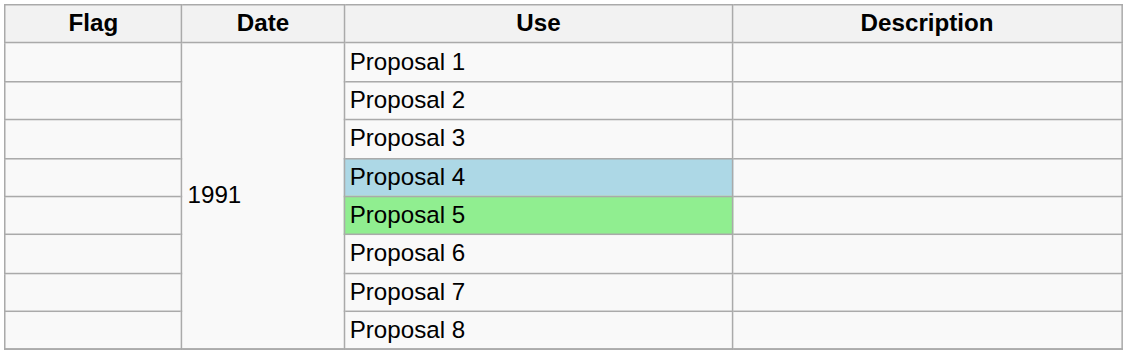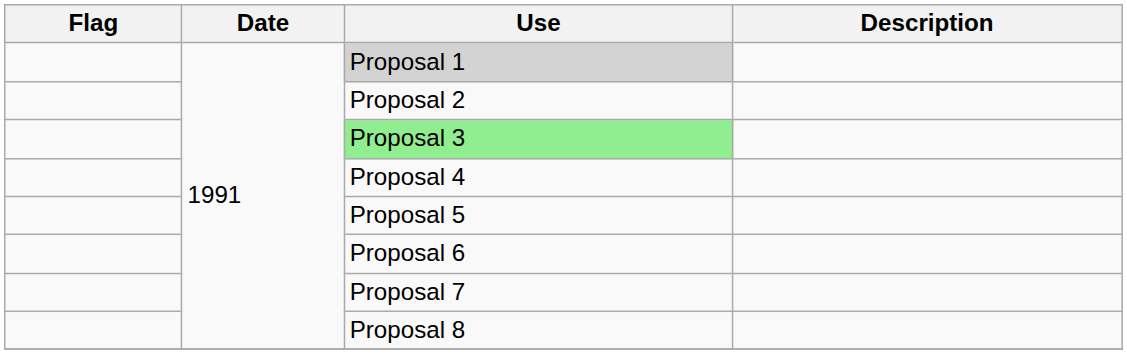(407, 61) no background -> (407, 61) lightgrey background
(407, 138) no background -> (407, 138) lightgreen background
(407, 176) lightblue background -> (407, 176) no background
(407, 215) lightgreen background -> (407, 215) no background
